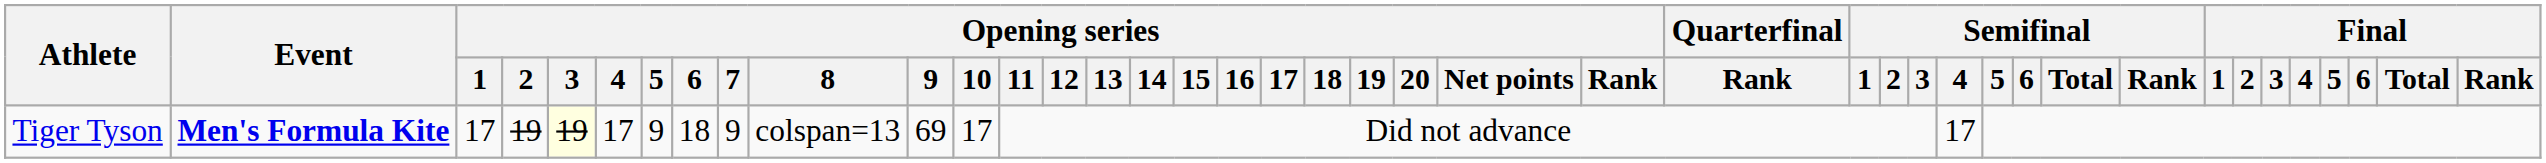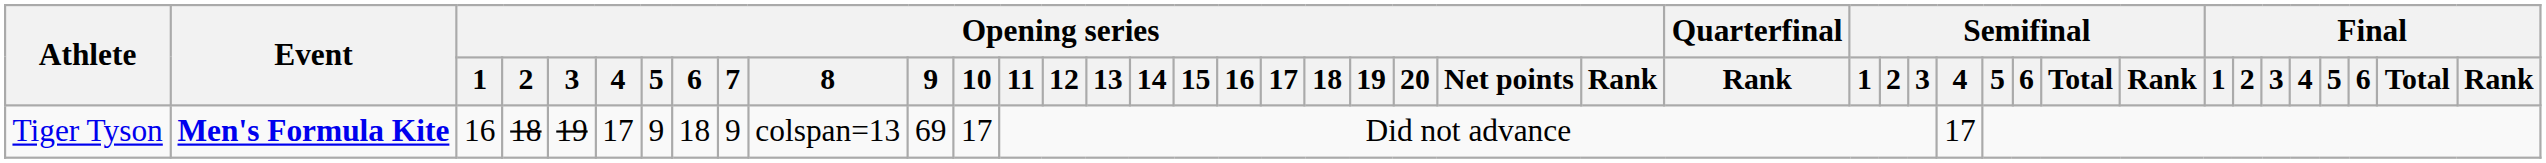(480, 131) 17 -> (480, 131) 16
(526, 131) 19 -> (526, 131) 18
(572, 131) lightyellow background -> (572, 131) no background
